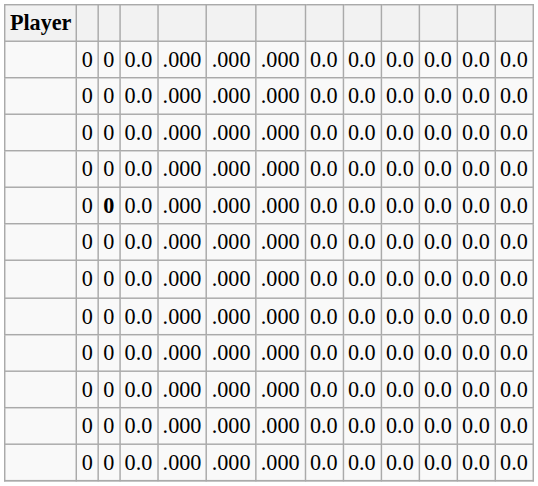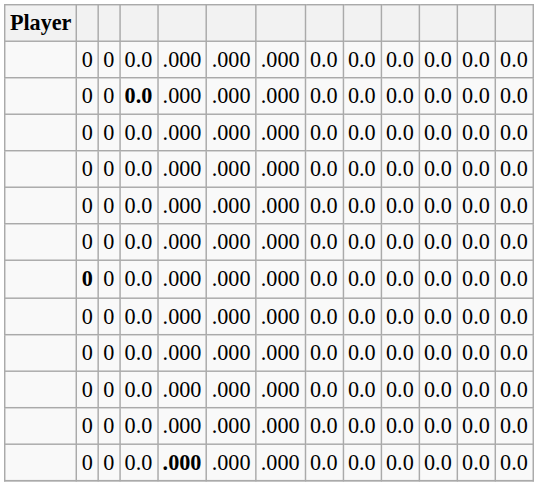(138, 96) normal -> (138, 96) bold
(109, 205) bold -> (109, 205) normal
(87, 279) normal -> (87, 279) bold
(182, 462) normal -> (182, 462) bold
